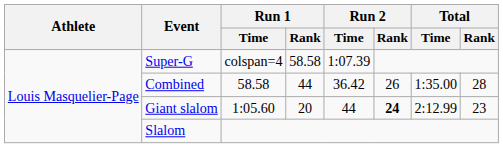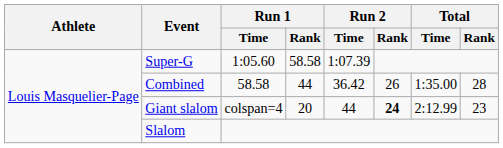(253, 61) colspan=4 -> (253, 61) 1:05.60
(253, 108) 1:05.60 -> (253, 108) colspan=4
